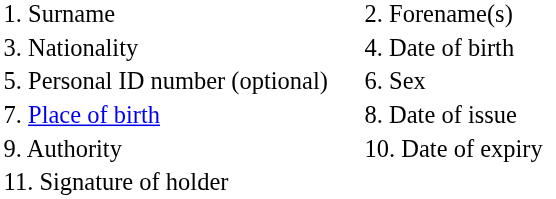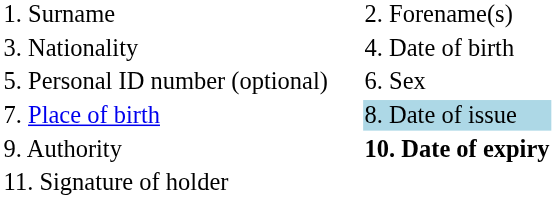(441, 115) no background -> (441, 115) lightblue background
(454, 148) normal -> (457, 148) bold
